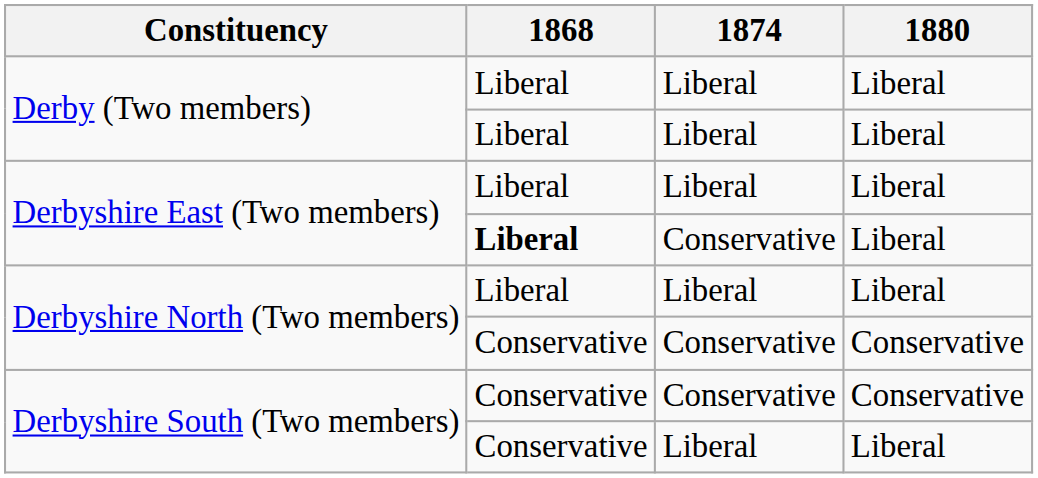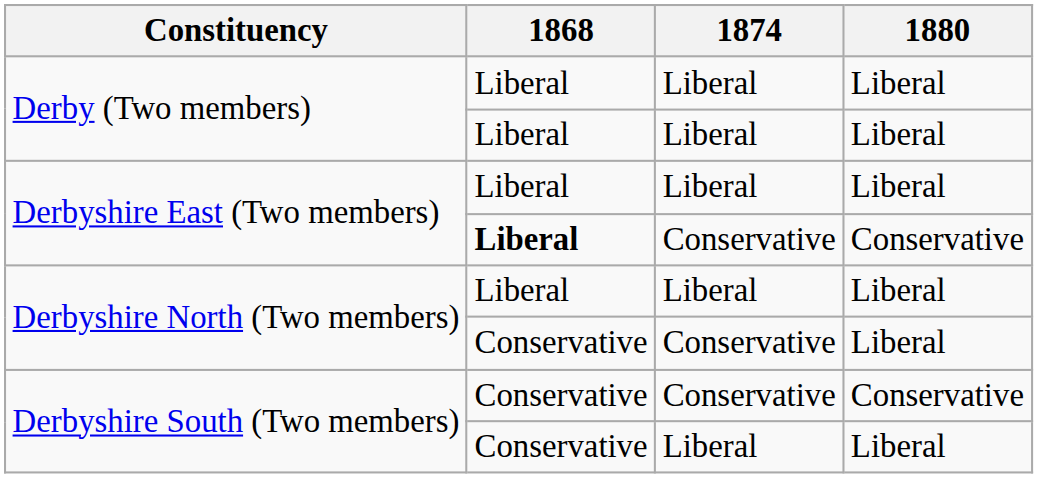(898, 238) Liberal -> (937, 238) Conservative
(937, 342) Conservative -> (898, 342) Liberal
